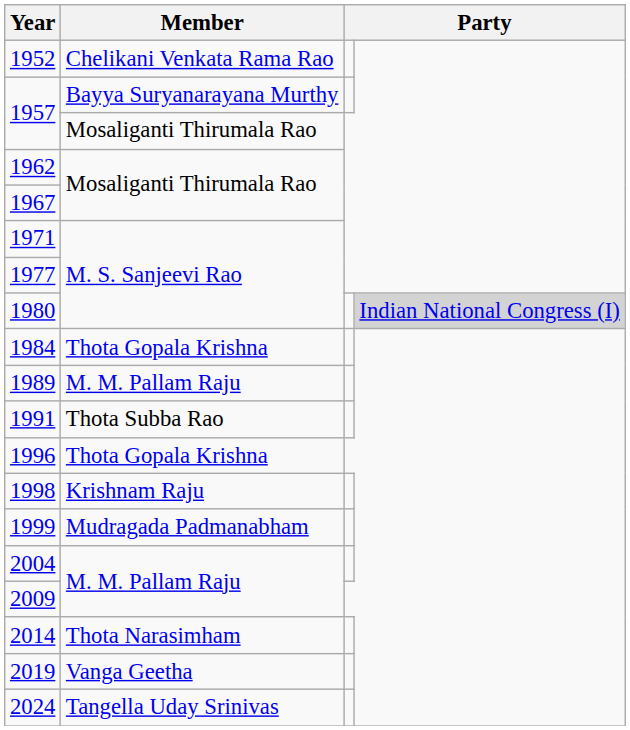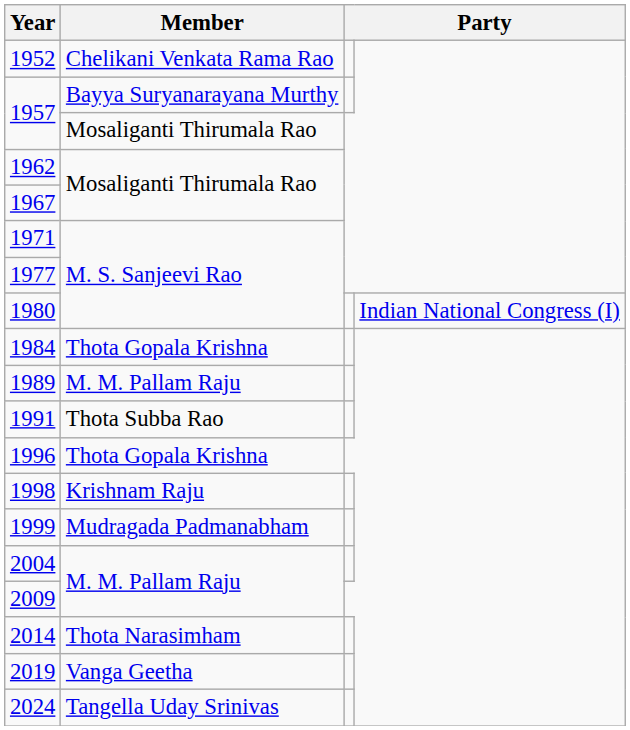(490, 310) lightgrey background -> (490, 310) no background
